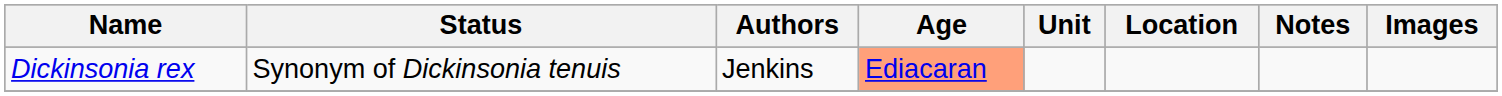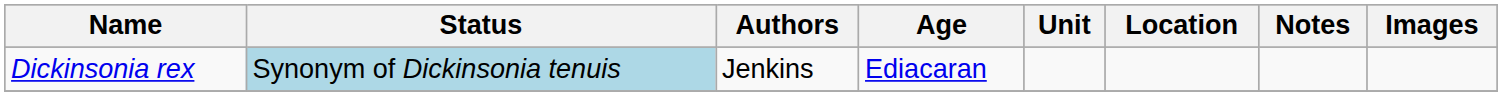(437, 68) no background -> (437, 68) lightblue background
(926, 68) lightsalmon background -> (926, 68) no background
